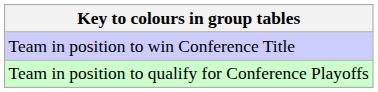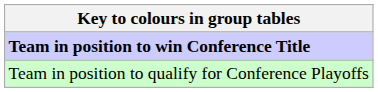(152, 45) normal -> (159, 45) bold
